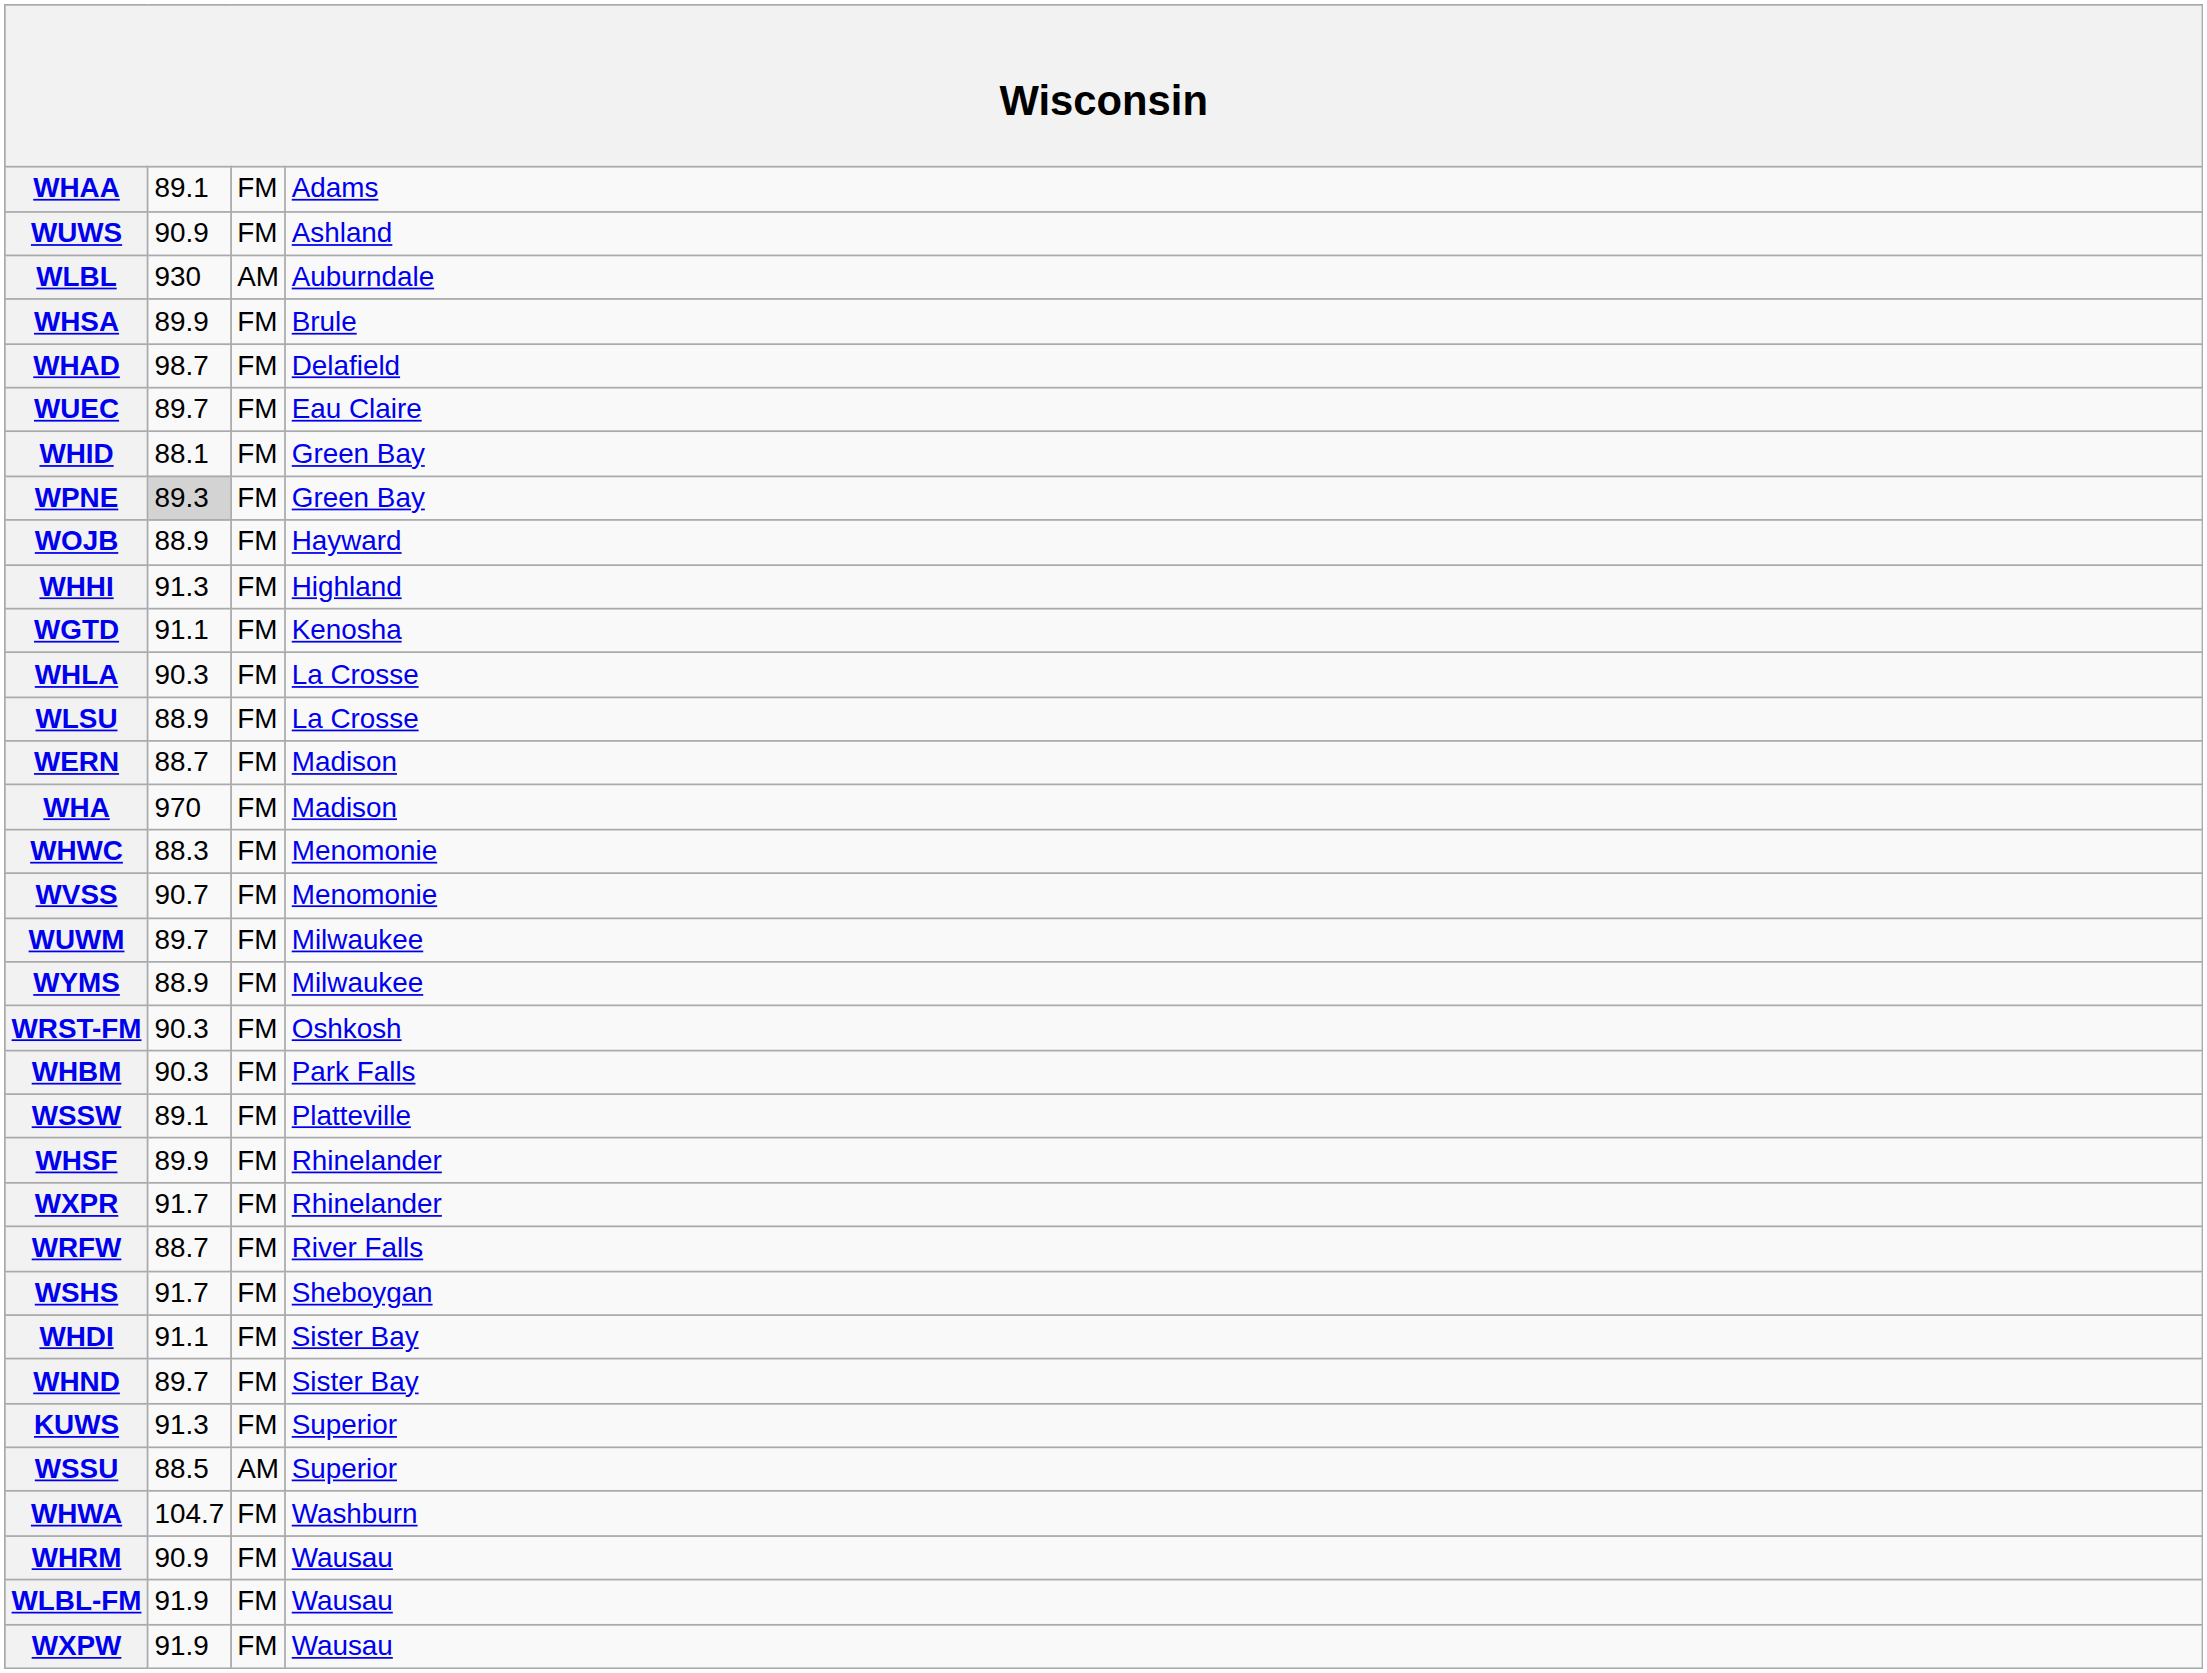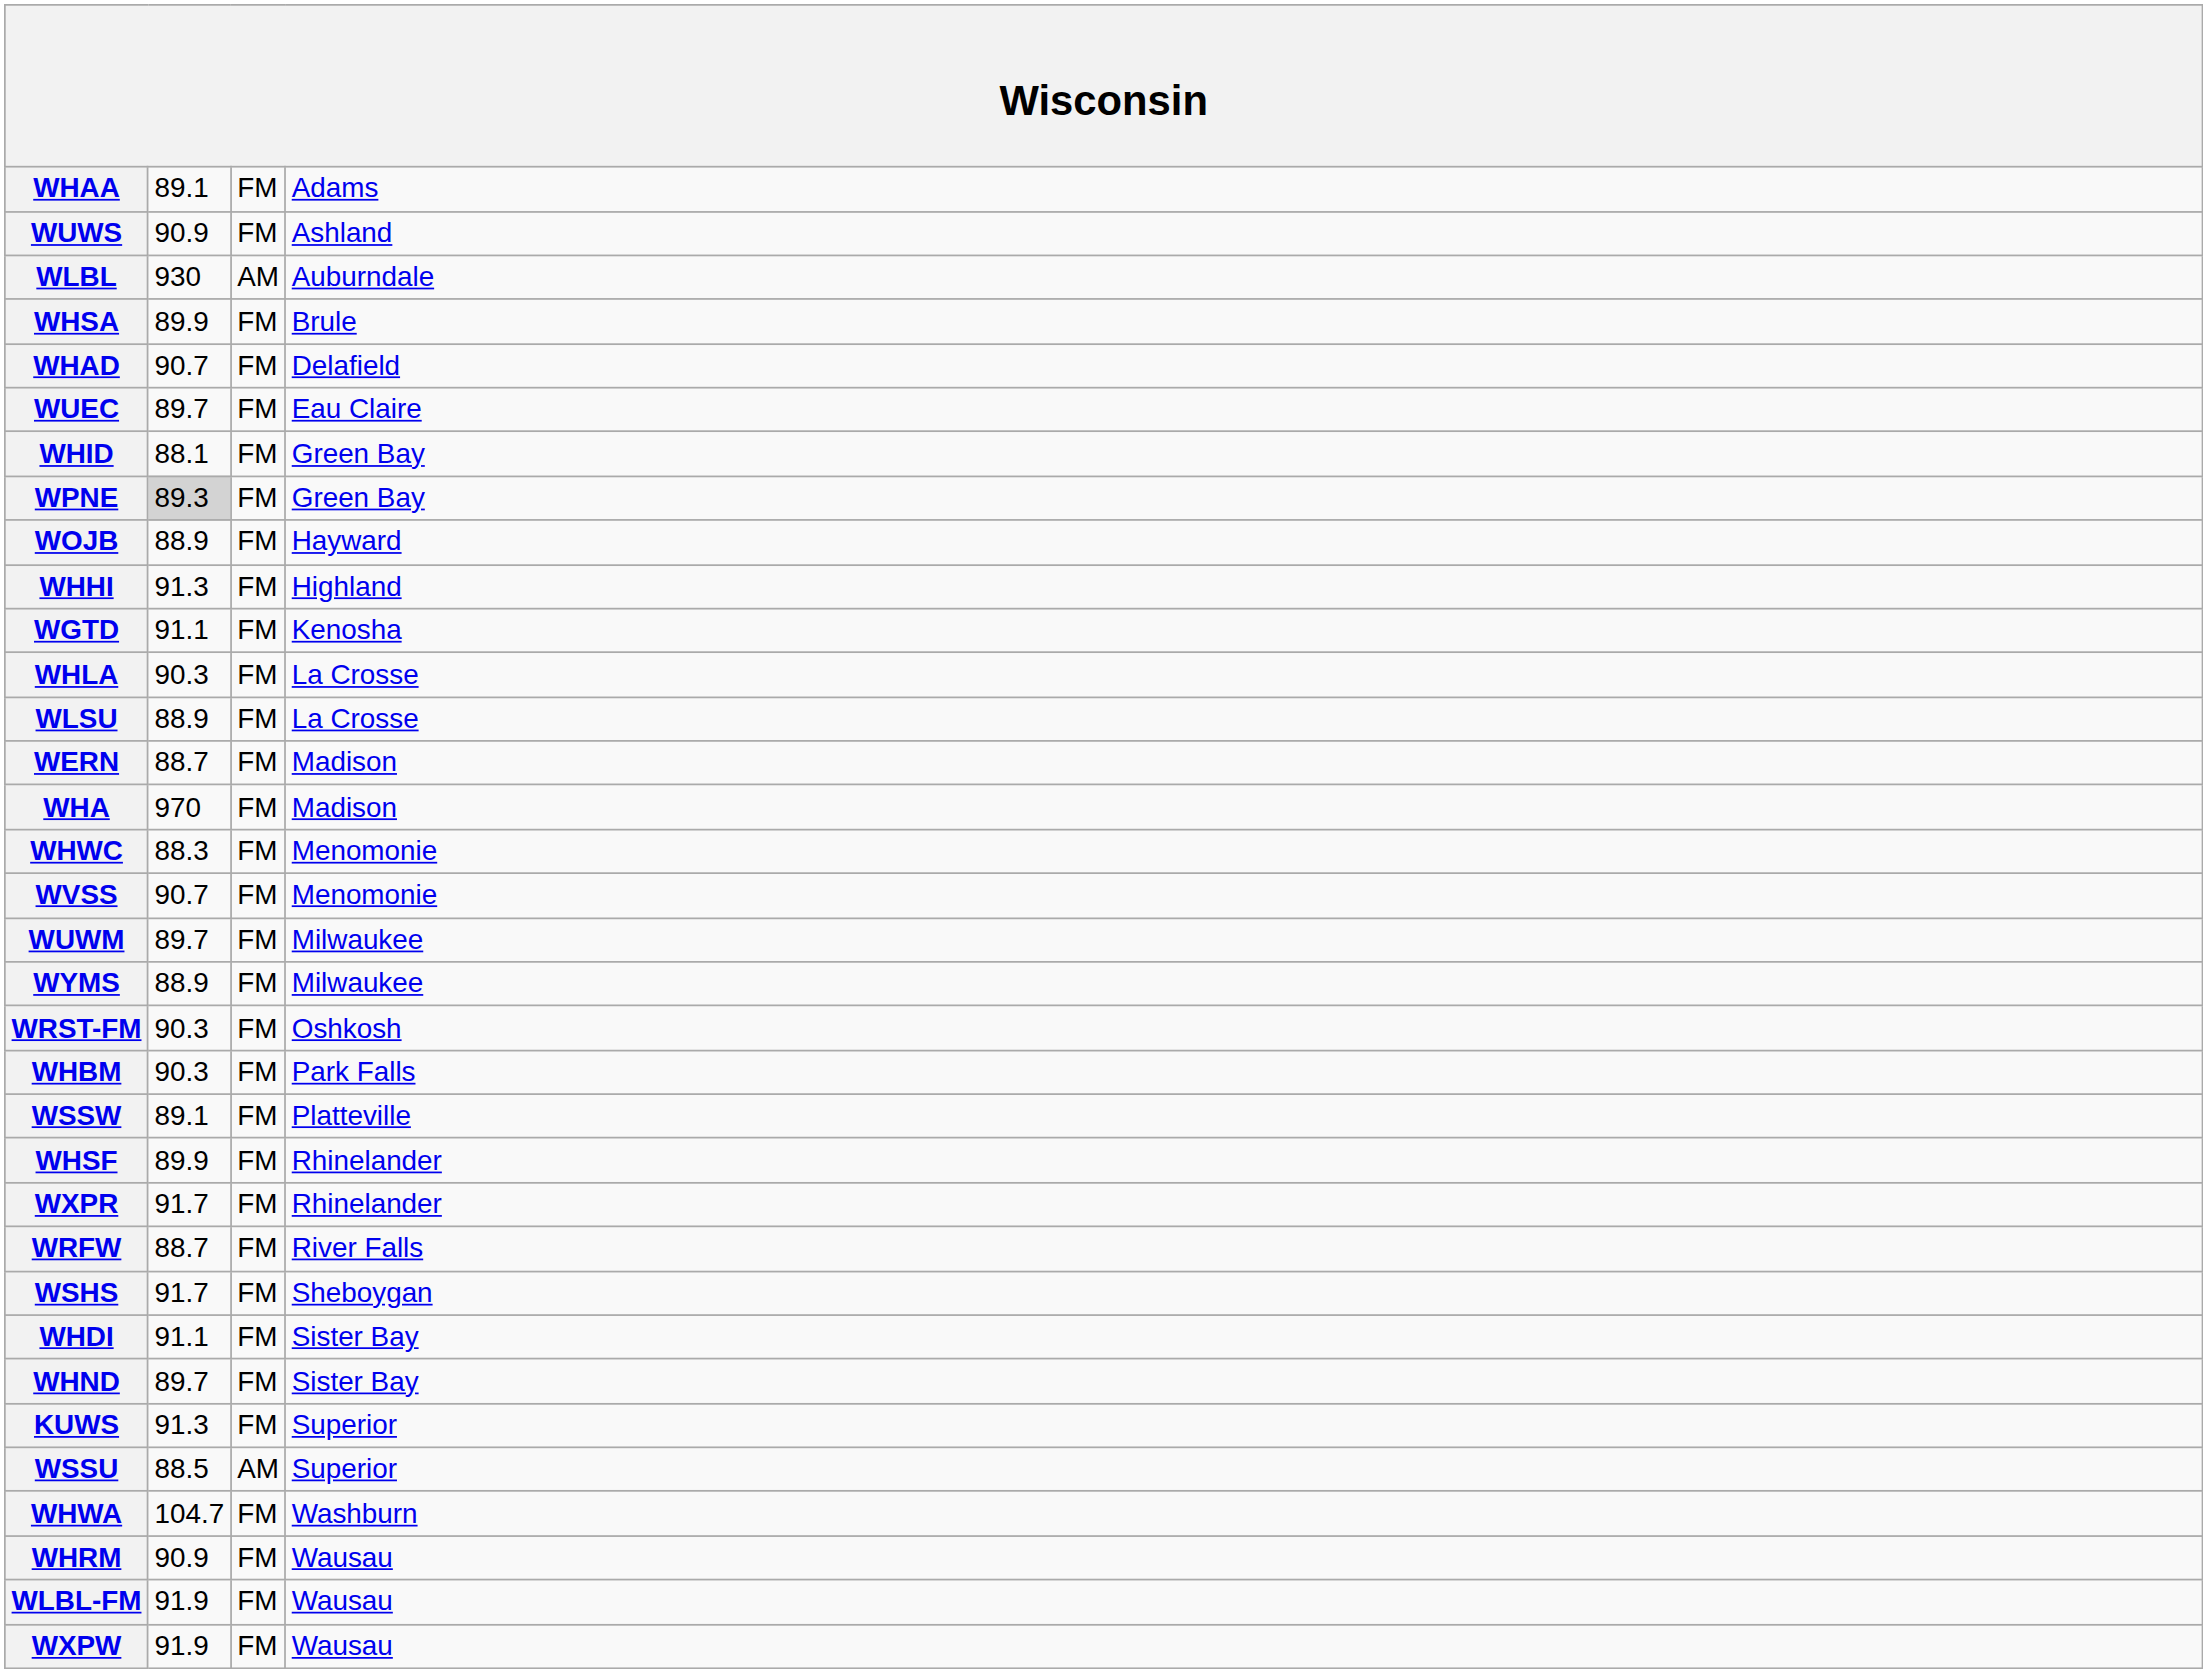(182, 365) 98.7 -> (182, 365) 90.7
